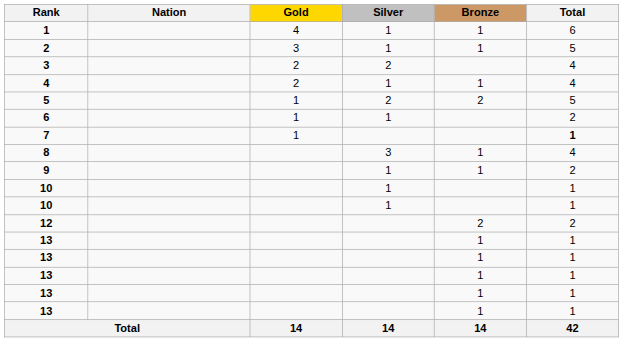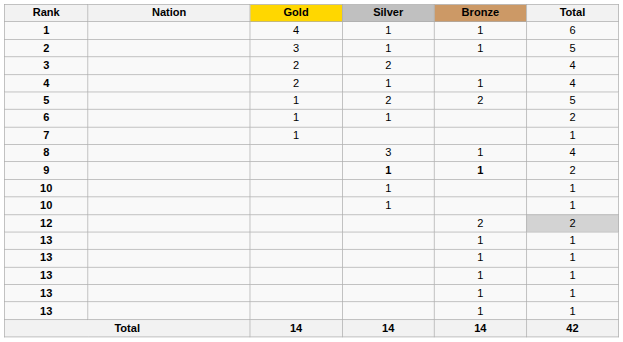(572, 135) bold -> (572, 135) normal
(388, 170) normal -> (388, 170) bold
(480, 170) normal -> (480, 170) bold
(572, 223) no background -> (572, 223) lightgrey background
